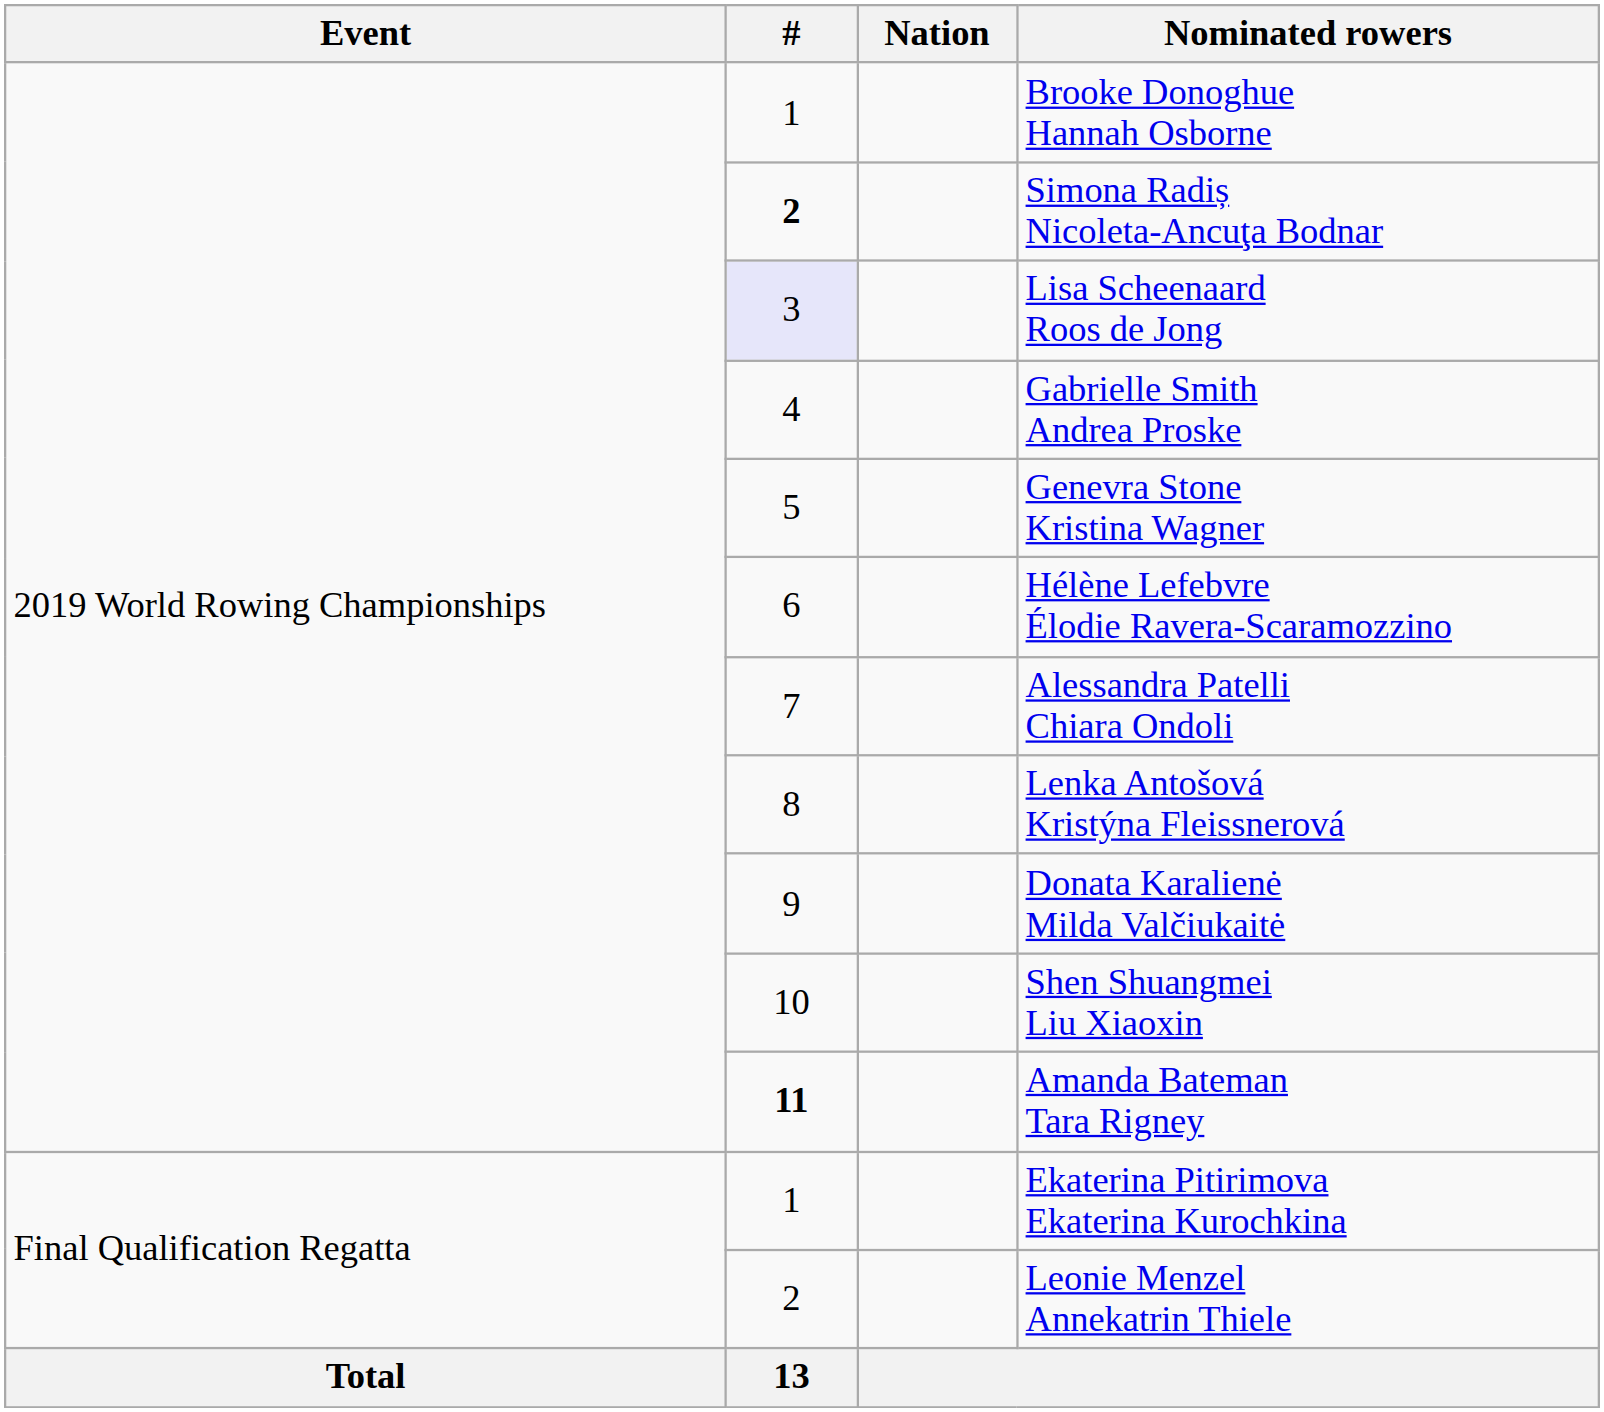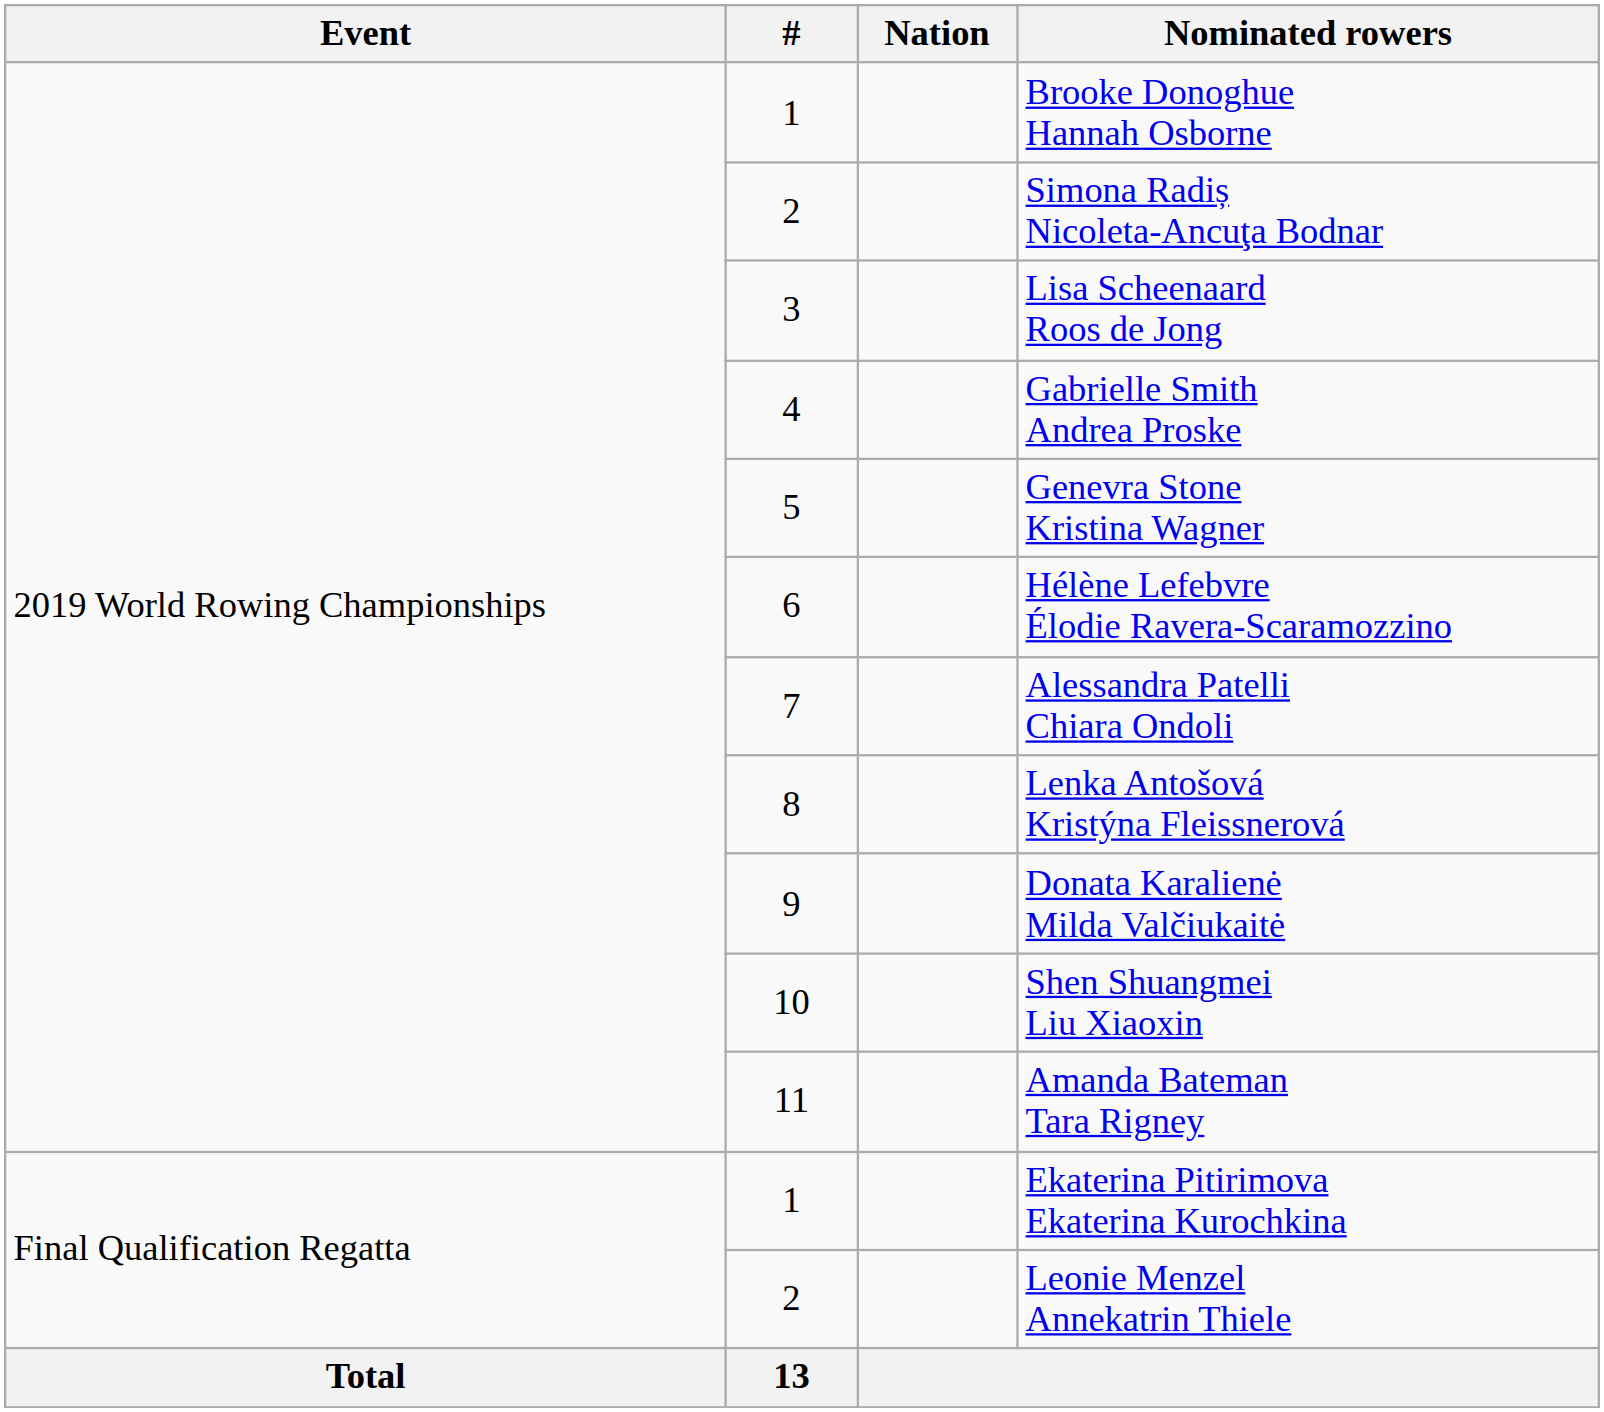(791, 210) bold -> (791, 210) normal
(791, 309) lavender background -> (791, 309) no background
(791, 1100) bold -> (791, 1100) normal
